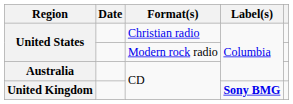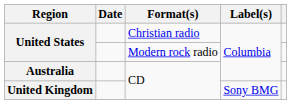(252, 90) bold -> (251, 90) normal
